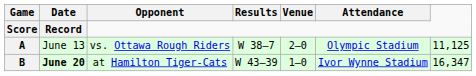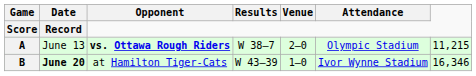(160, 46) normal -> (160, 46) bold
(451, 46) 11,125 -> (451, 46) 11,215
(451, 62) 16,347 -> (451, 62) 16,346
